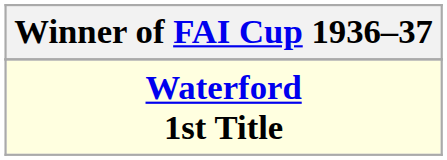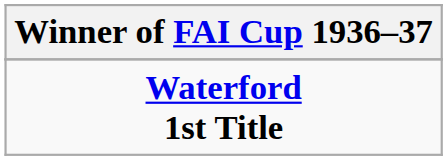(224, 106) lightyellow background -> (224, 106) no background
